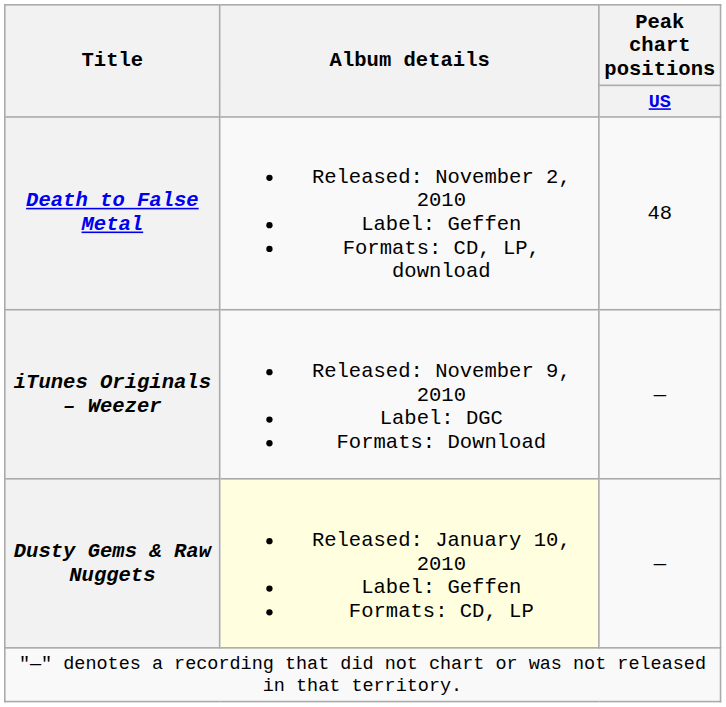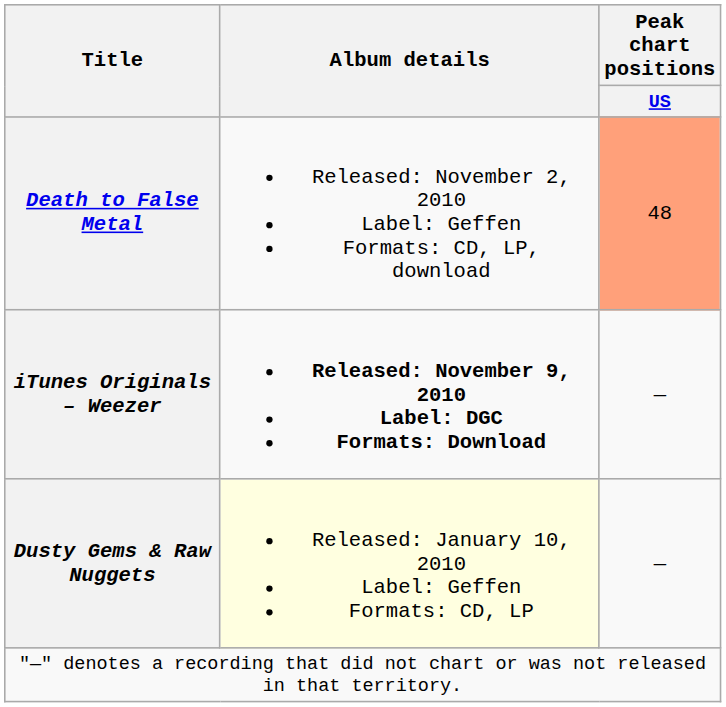(660, 213) no background -> (660, 213) lightsalmon background
(410, 406) normal -> (410, 406) bold
